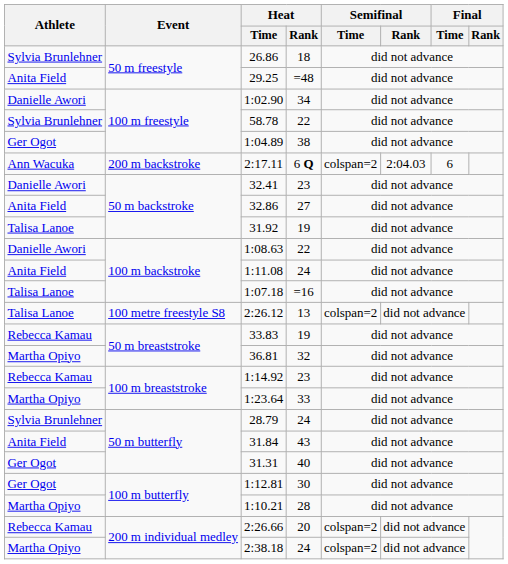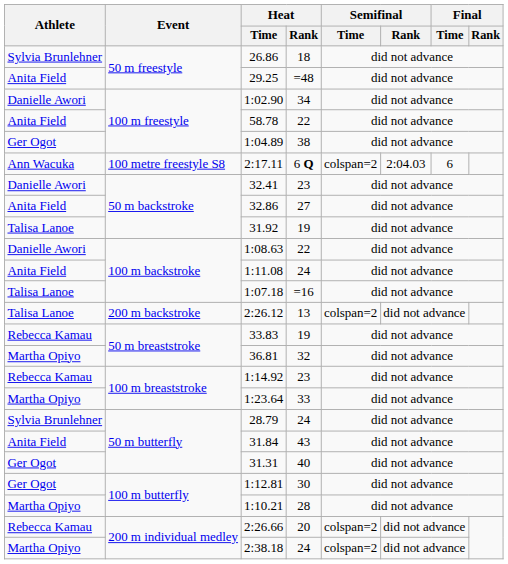(55, 121) Sylvia Brunlehner -> (37, 121) Anita Field
(154, 164) 200 m backstroke -> (167, 164) 100 metre freestyle S8
(167, 313) 100 metre freestyle S8 -> (154, 313) 200 m backstroke
